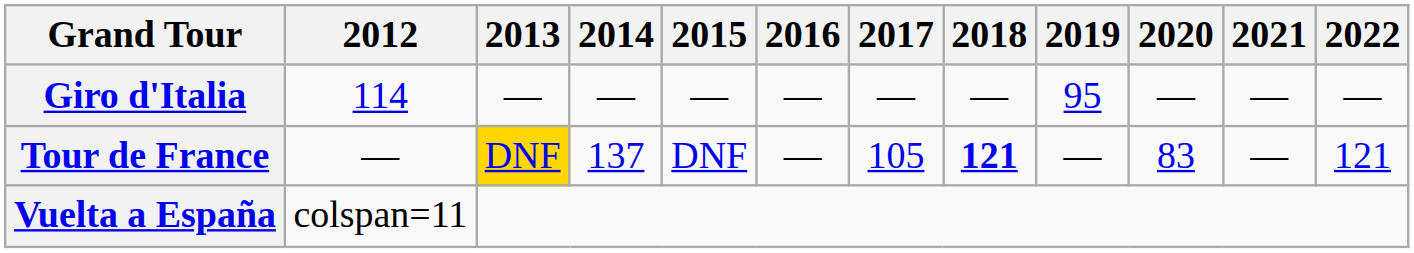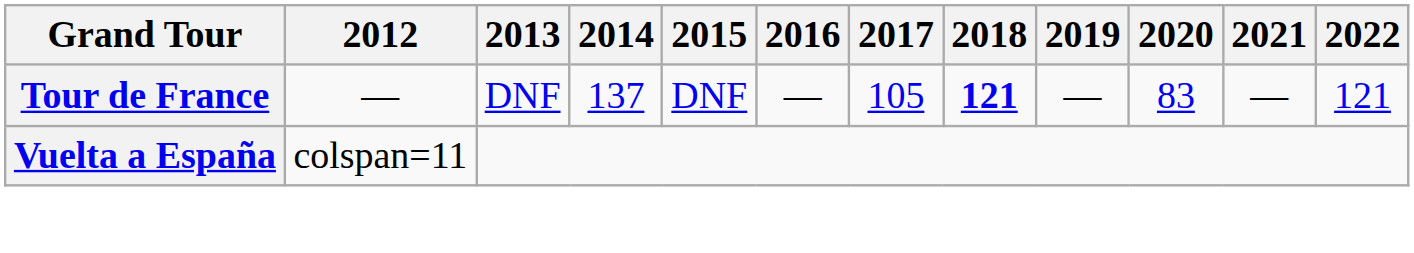- row: (145, 94)
(523, 154) gold background -> (523, 94) no background
